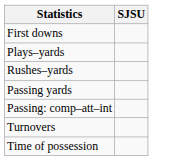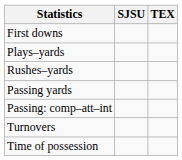+ column: (163, 14)
